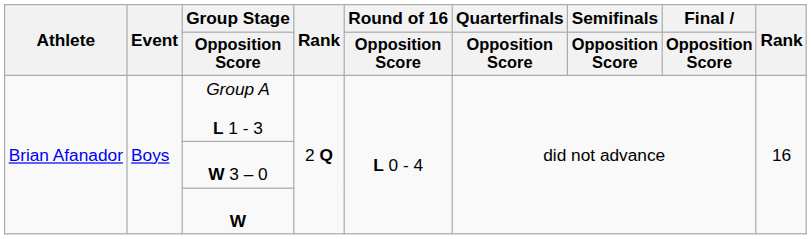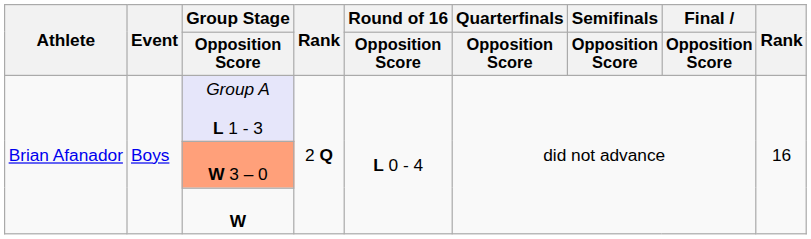(238, 109) no background -> (238, 109) lavender background
(238, 175) no background -> (238, 175) lightsalmon background
